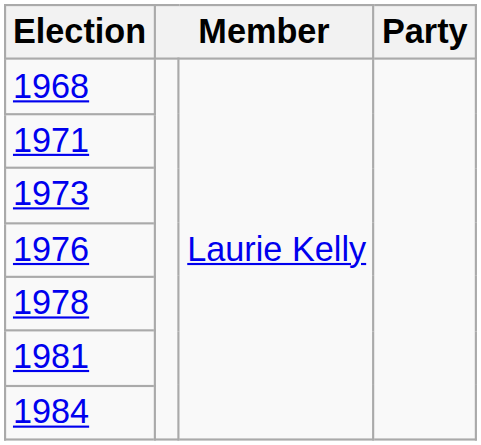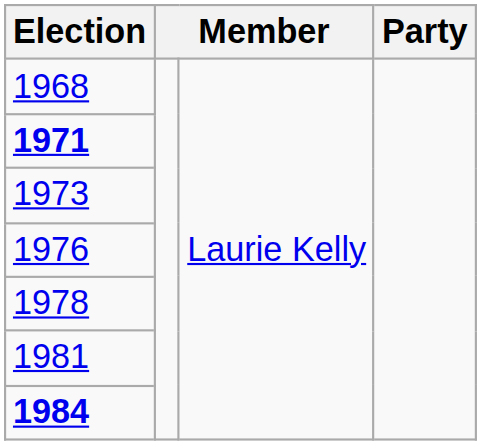(51, 140) normal -> (51, 140) bold
(51, 411) normal -> (51, 411) bold
